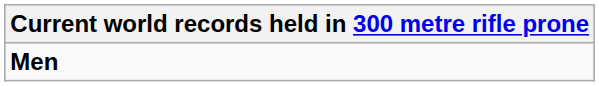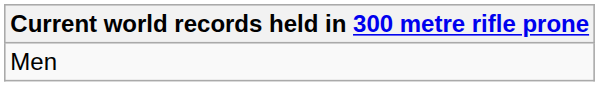(34, 62) bold -> (34, 62) normal
